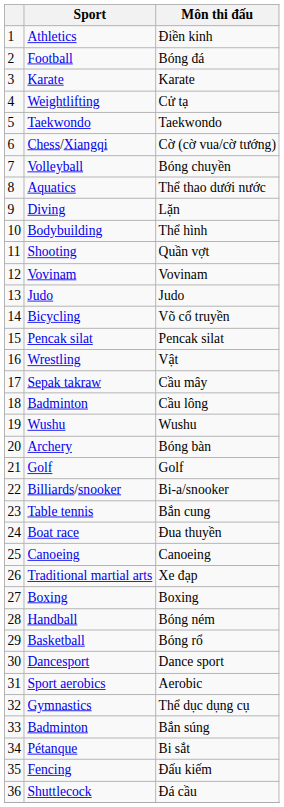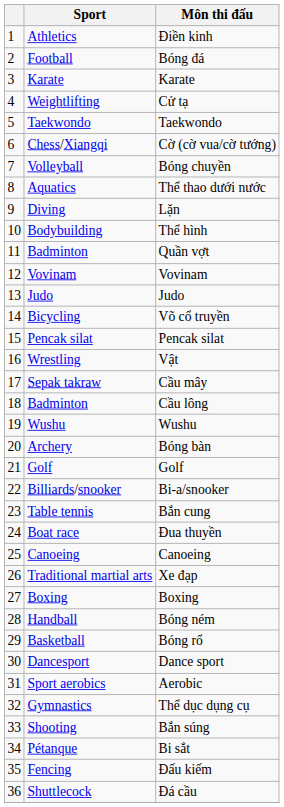(52, 252) Shooting -> (58, 252) Badminton
(58, 727) Badminton -> (52, 727) Shooting
